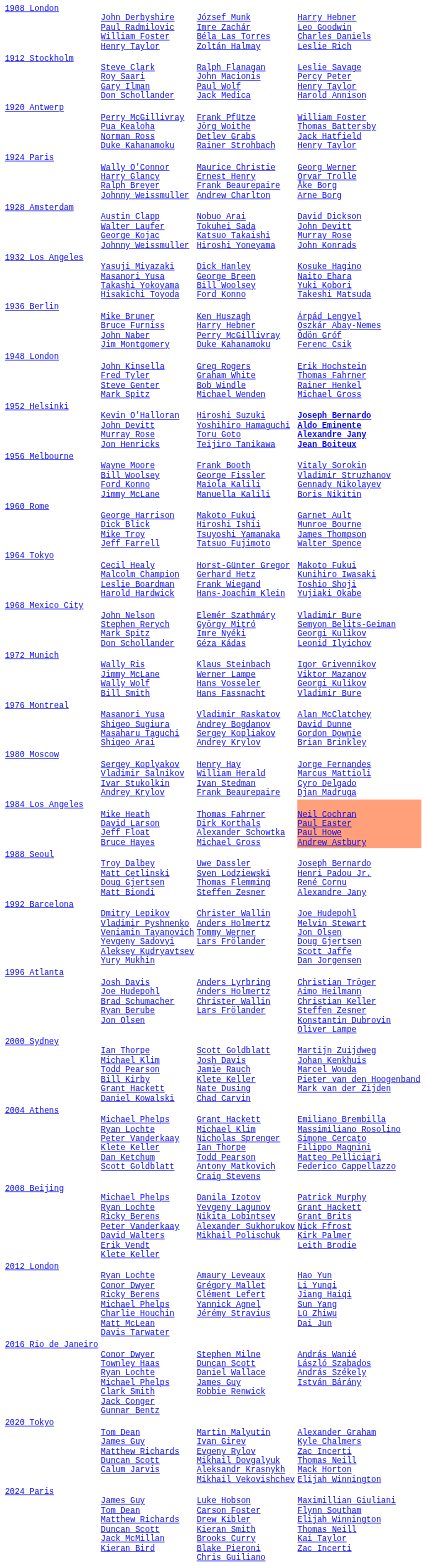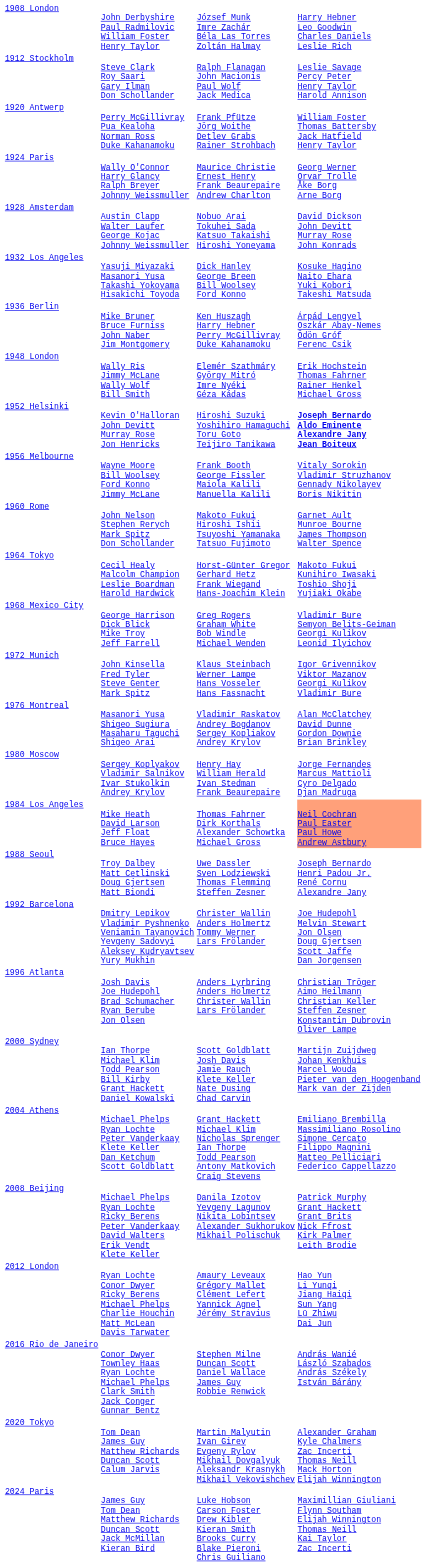(133, 381) John Kinsella Fred Tyler Steve Genter Mark Spitz -> (130, 381) Wally Ris Jimmy McLane Wally Wolf Bill Smith
(231, 381) Greg Rogers Graham White Bob Windle Michael Wenden -> (236, 381) Elemér Szathmáry György Mitró Imre Nyéki Géza Kádas
(138, 530) George Harrison Dick Blick Mike Troy Jeff Farrell -> (138, 530) John Nelson Stephen Rerych Mark Spitz Don Schollander
(138, 629) John Nelson Stephen Rerych Mark Spitz Don Schollander -> (138, 629) George Harrison Dick Blick Mike Troy Jeff Farrell
(236, 629) Elemér Szathmáry György Mitró Imre Nyéki Géza Kádas -> (231, 629) Greg Rogers Graham White Bob Windle Michael Wenden
(130, 679) Wally Ris Jimmy McLane Wally Wolf Bill Smith -> (133, 679) John Kinsella Fred Tyler Steve Genter Mark Spitz
